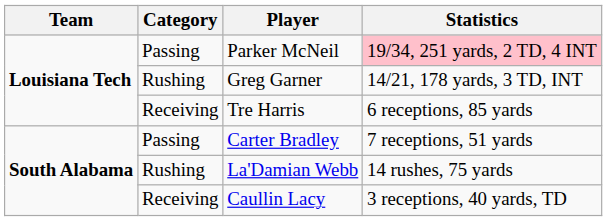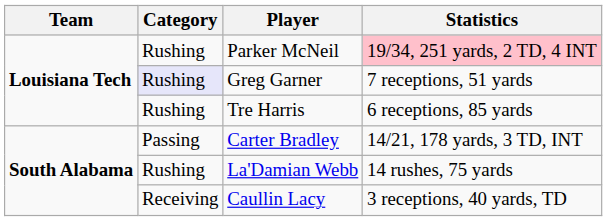(171, 50) Passing -> (173, 50) Rushing
(173, 80) no background -> (173, 80) lavender background
(475, 80) 14/21, 178 yards, 3 TD, INT -> (450, 80) 7 receptions, 51 yards
(180, 110) Receiving -> (173, 110) Rushing
(450, 140) 7 receptions, 51 yards -> (475, 140) 14/21, 178 yards, 3 TD, INT
